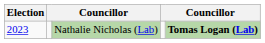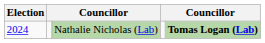(18, 30) 2023 -> (18, 30) 2024
